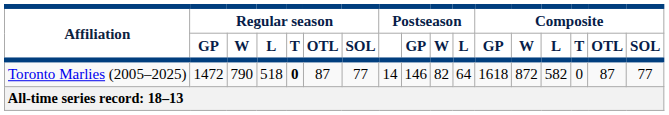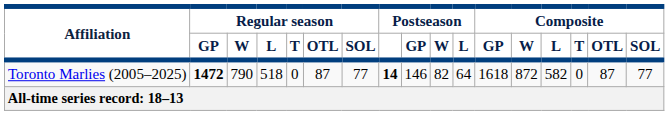(209, 74) normal -> (209, 74) bold
(295, 74) bold -> (295, 74) normal
(390, 74) normal -> (390, 74) bold
